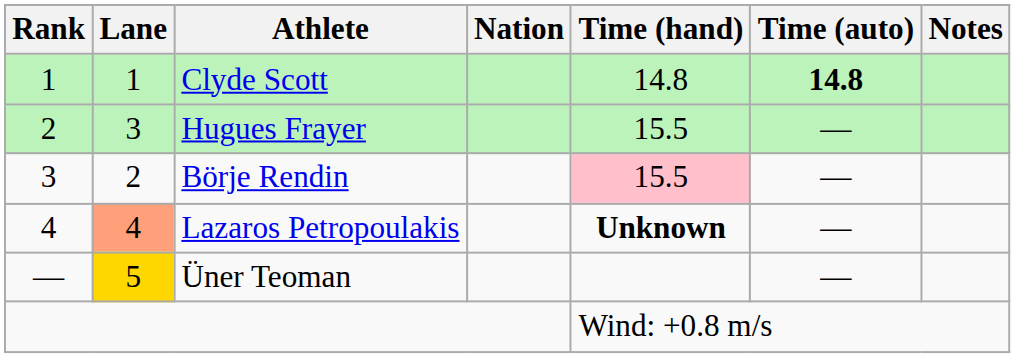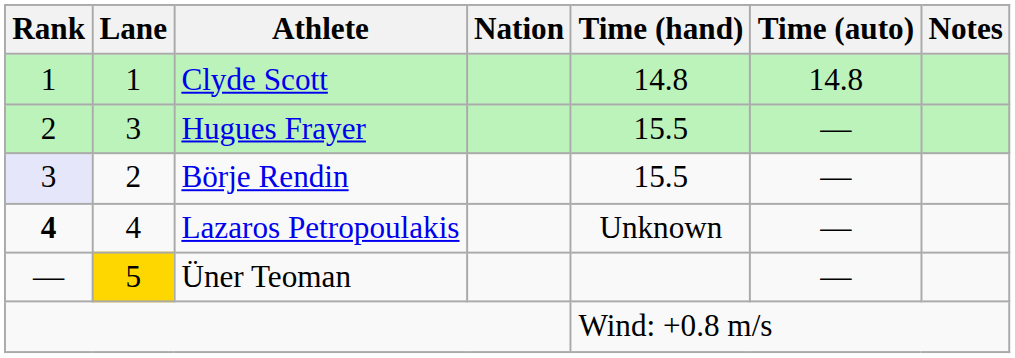(836, 78) bold -> (836, 78) normal
(49, 177) no background -> (49, 177) lavender background
(661, 177) pink background -> (661, 177) no background
(49, 227) normal -> (49, 227) bold
(133, 227) lightsalmon background -> (133, 227) no background
(661, 227) bold -> (661, 227) normal
